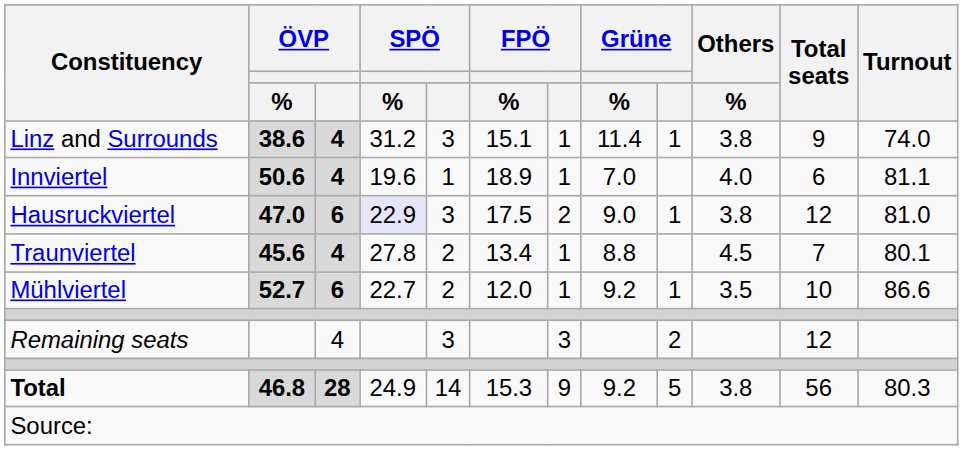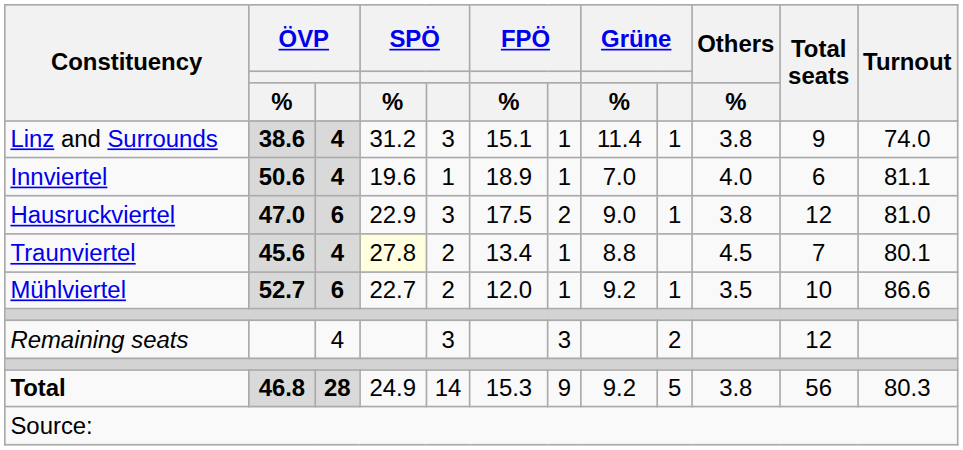(393, 215) lavender background -> (393, 215) no background
(393, 253) no background -> (393, 253) lightyellow background
